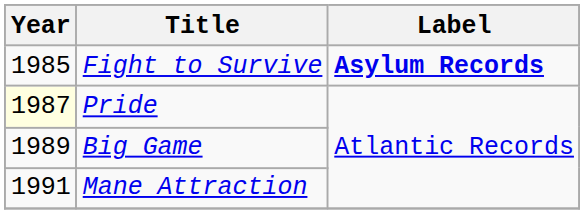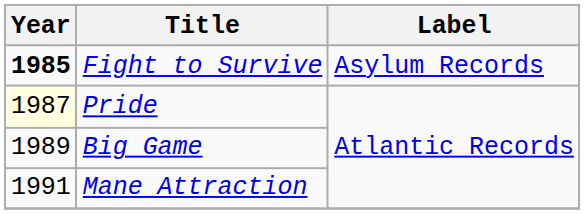(41, 66) normal -> (41, 66) bold
(439, 66) bold -> (439, 66) normal
